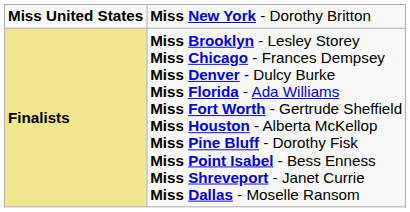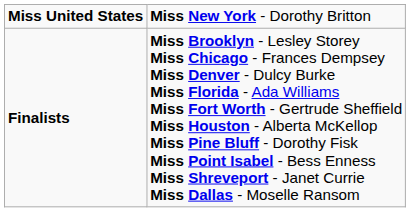(39, 117) khaki background -> (39, 117) no background
